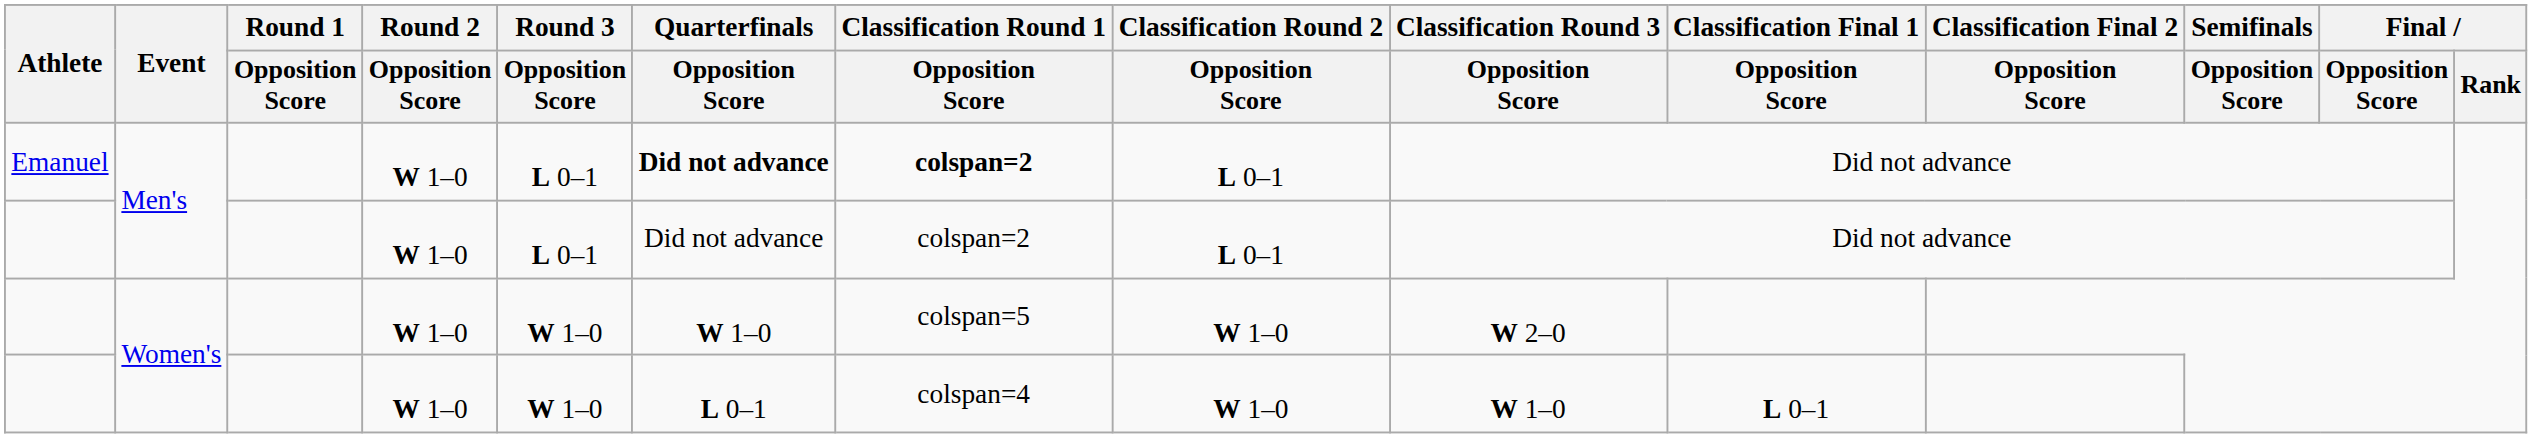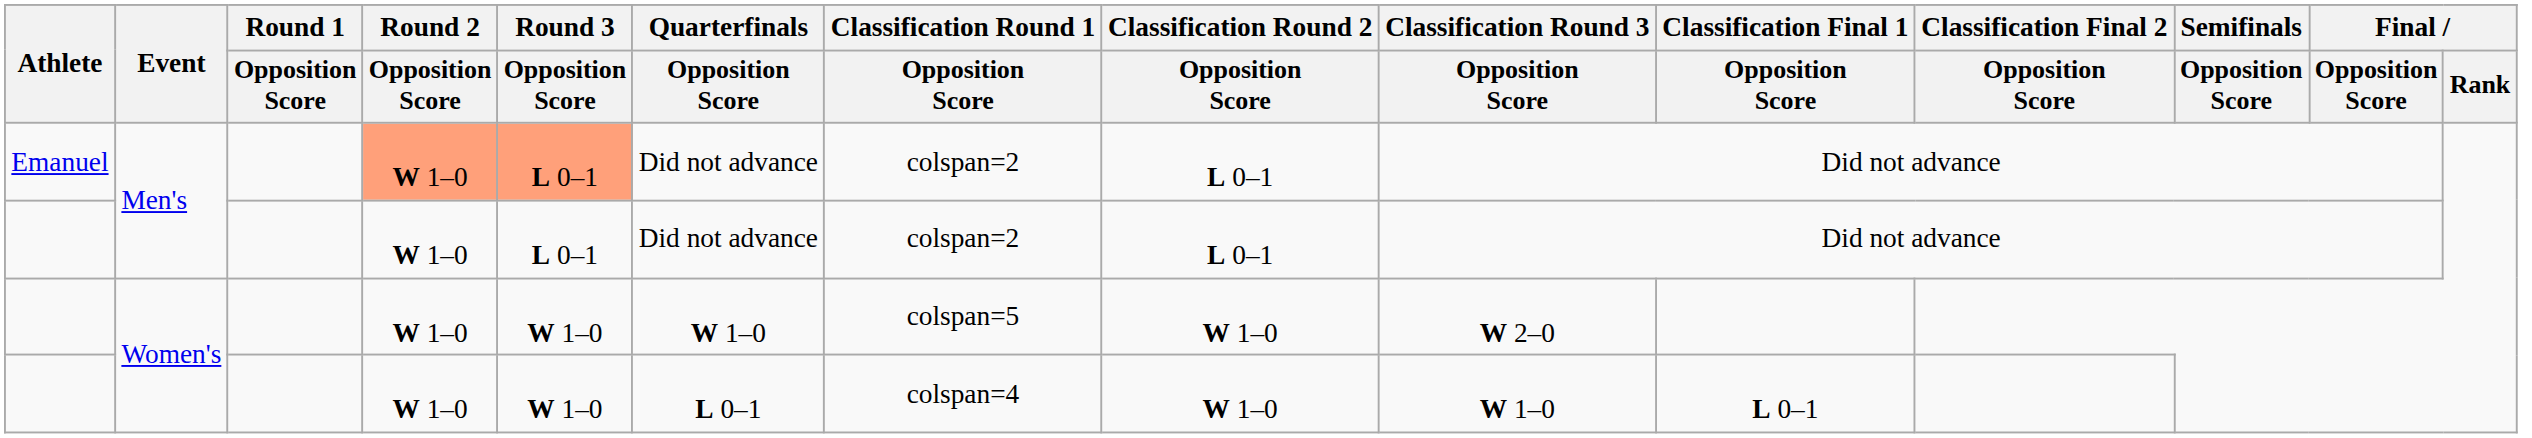(430, 177) no background -> (430, 177) lightsalmon background
(565, 177) no background -> (565, 177) lightsalmon background
(734, 161) bold -> (728, 161) normal
(974, 161) bold -> (963, 161) normal
